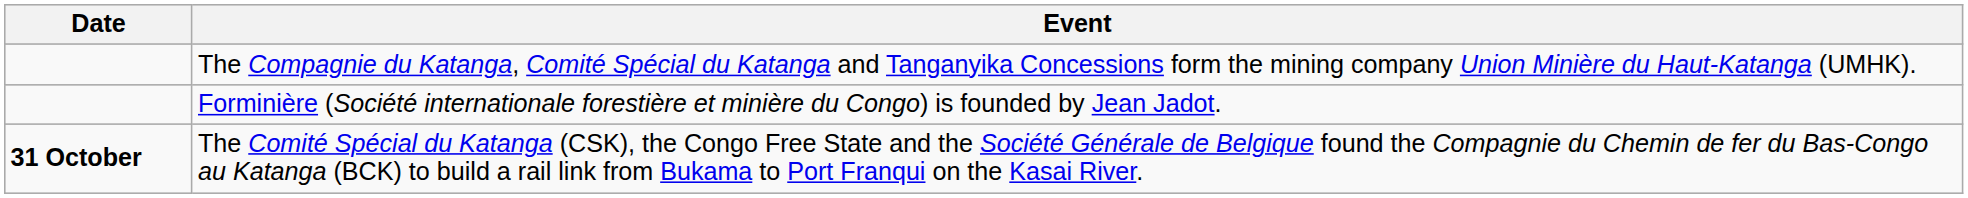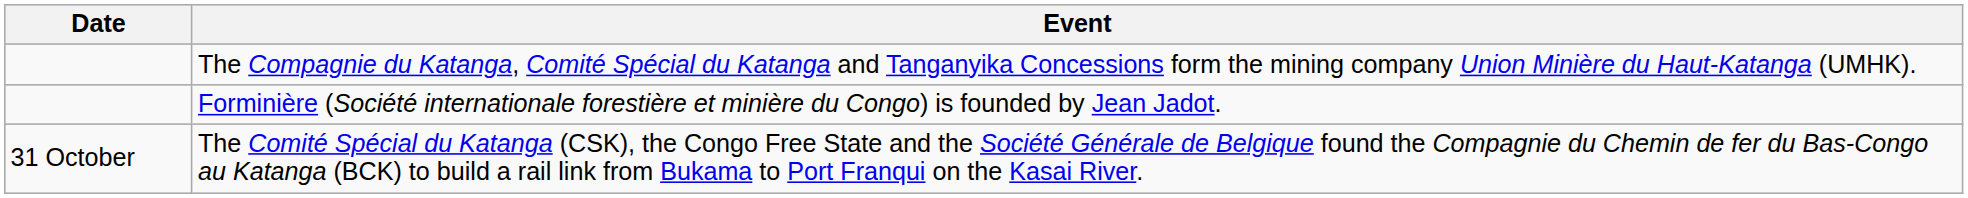(76, 158) bold -> (73, 158) normal
